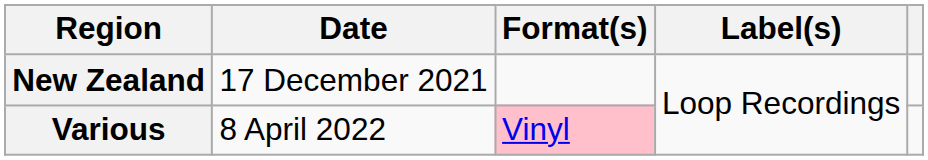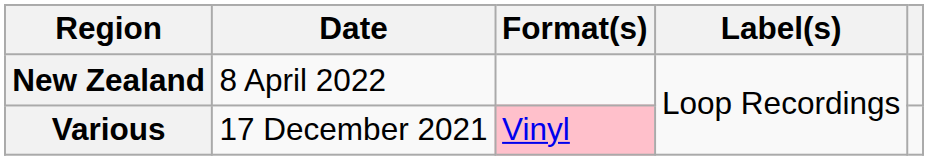(354, 79) 17 December 2021 -> (303, 79) 8 April 2022
(303, 129) 8 April 2022 -> (354, 129) 17 December 2021
